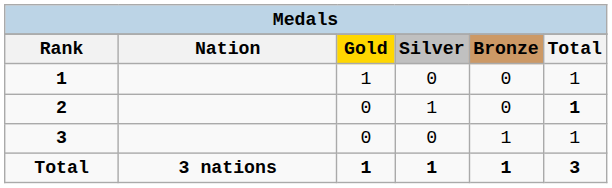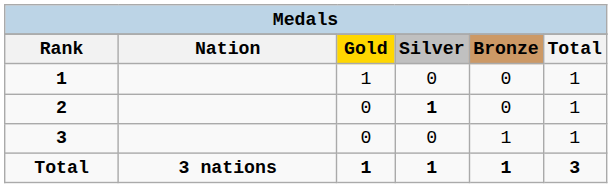(432, 109) normal -> (432, 109) bold
(575, 109) bold -> (575, 109) normal
